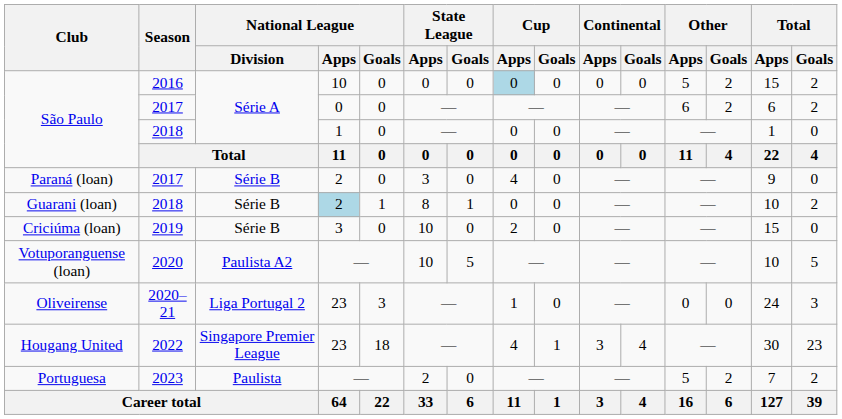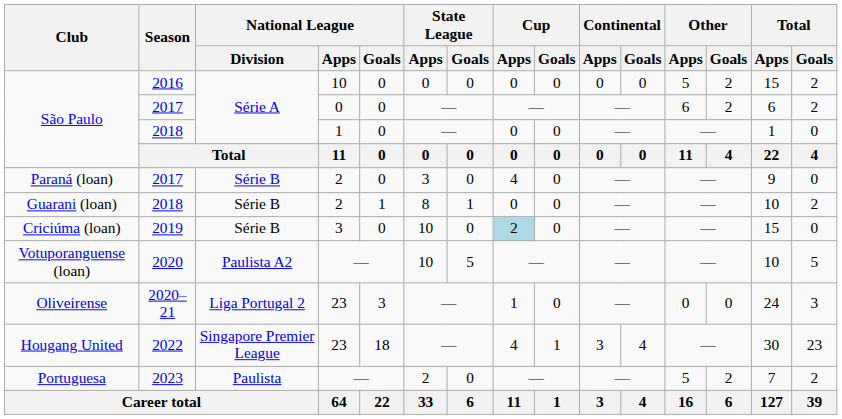(514, 82) lightblue background -> (514, 82) no background
(339, 204) lightblue background -> (339, 204) no background
(514, 228) no background -> (514, 228) lightblue background
